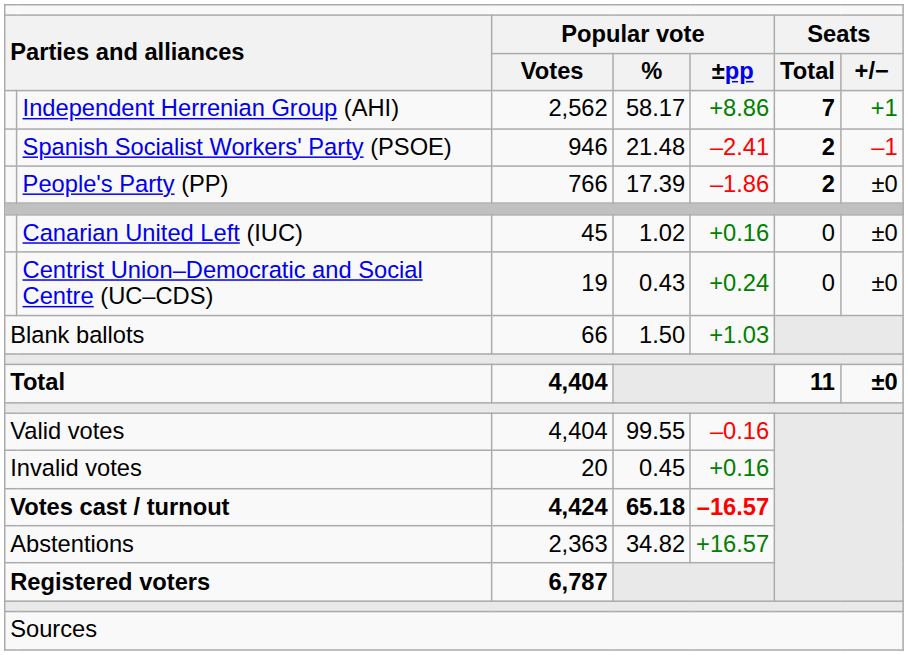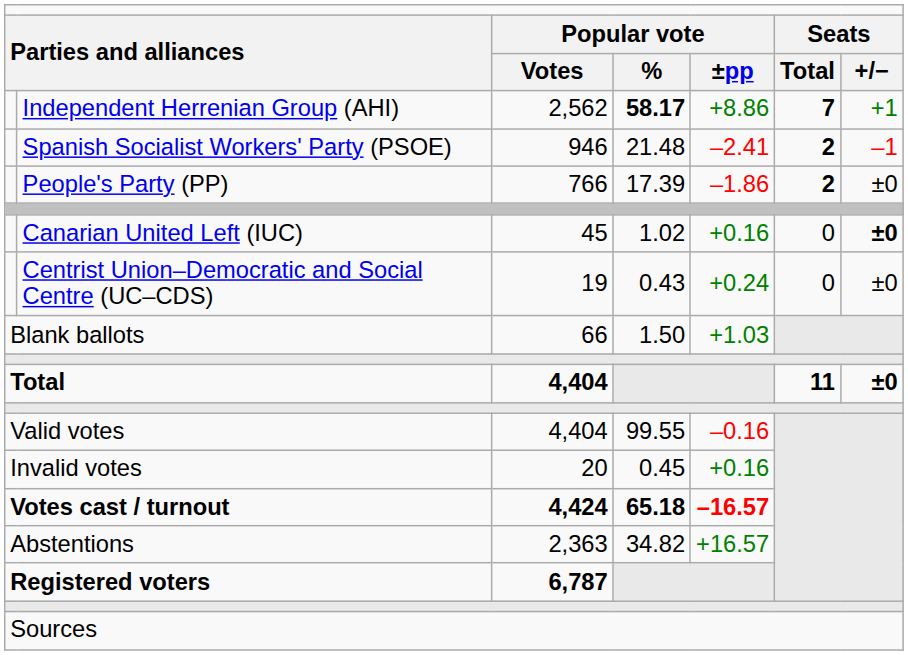(656, 109) normal -> (656, 109) bold
(885, 232) normal -> (885, 232) bold
